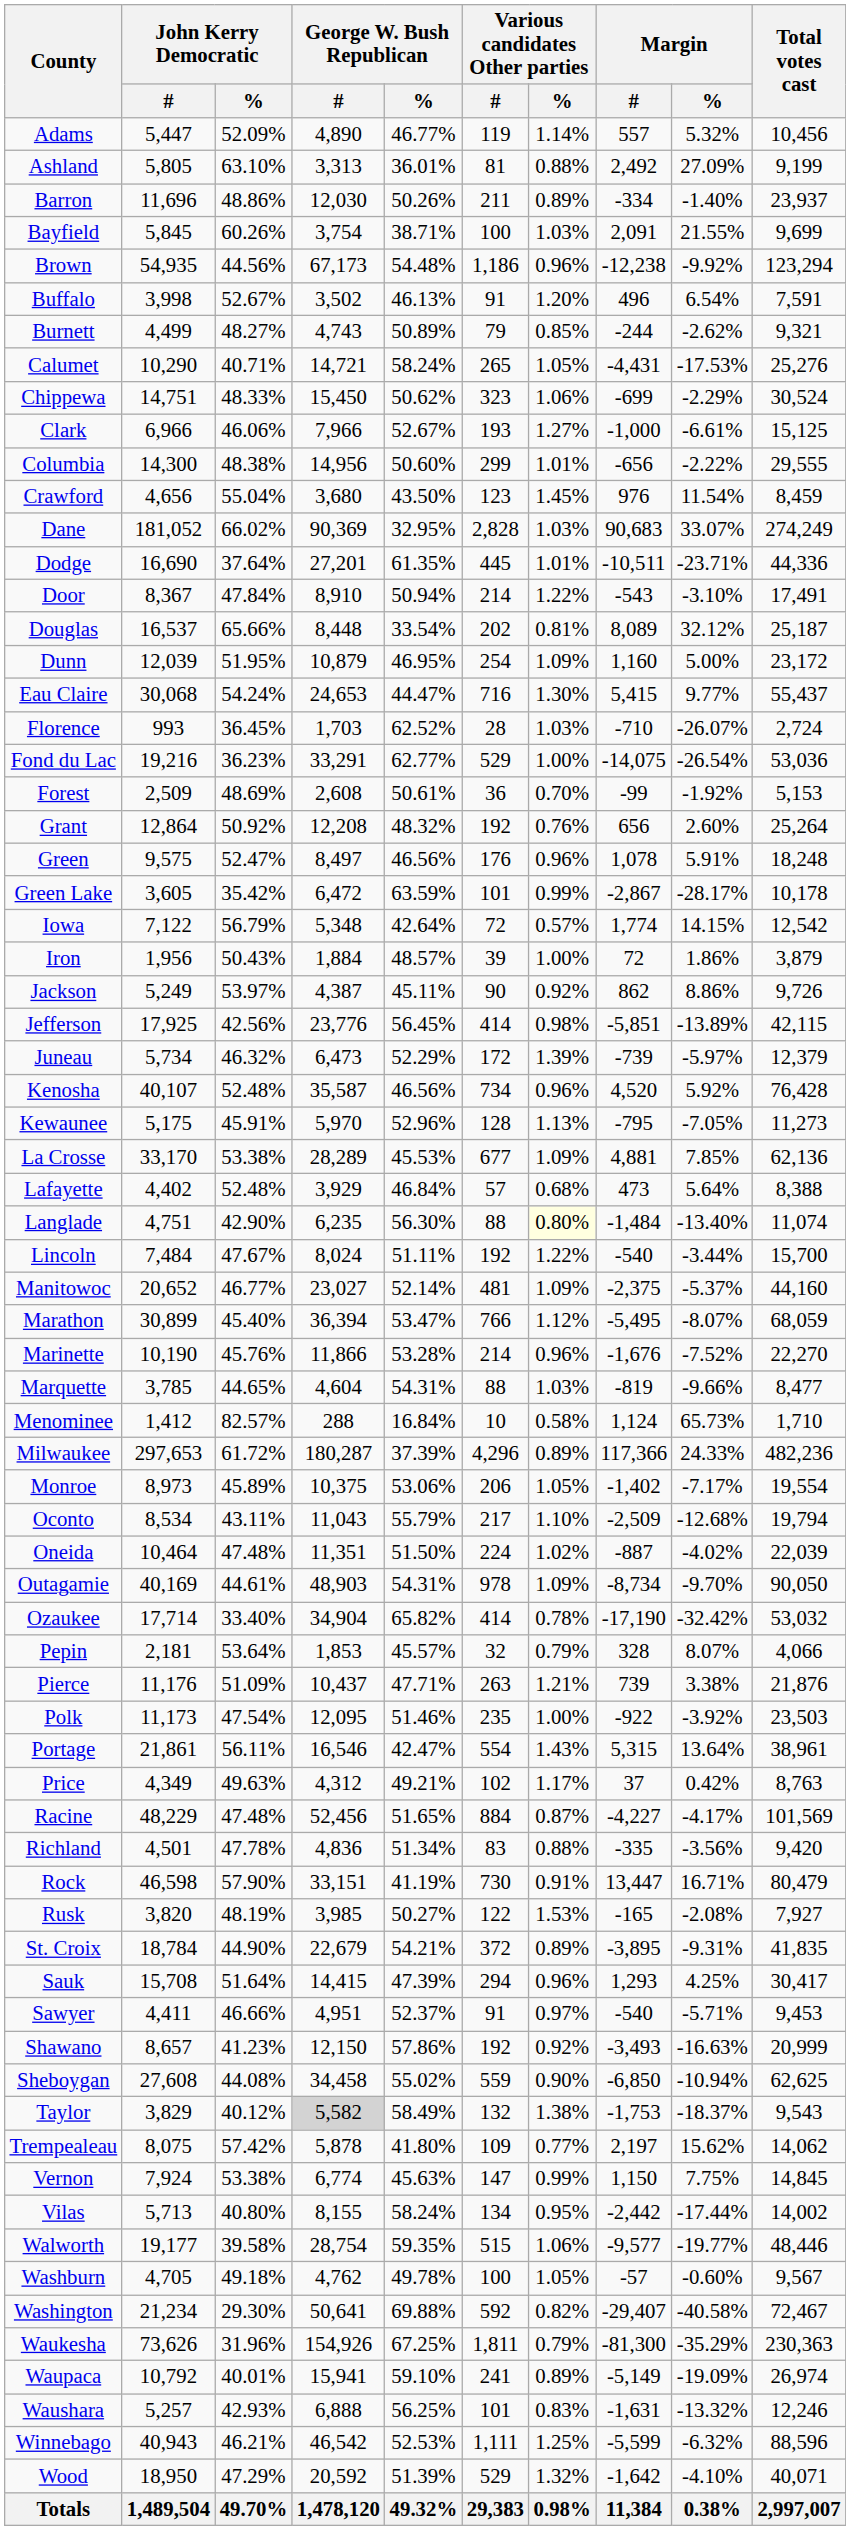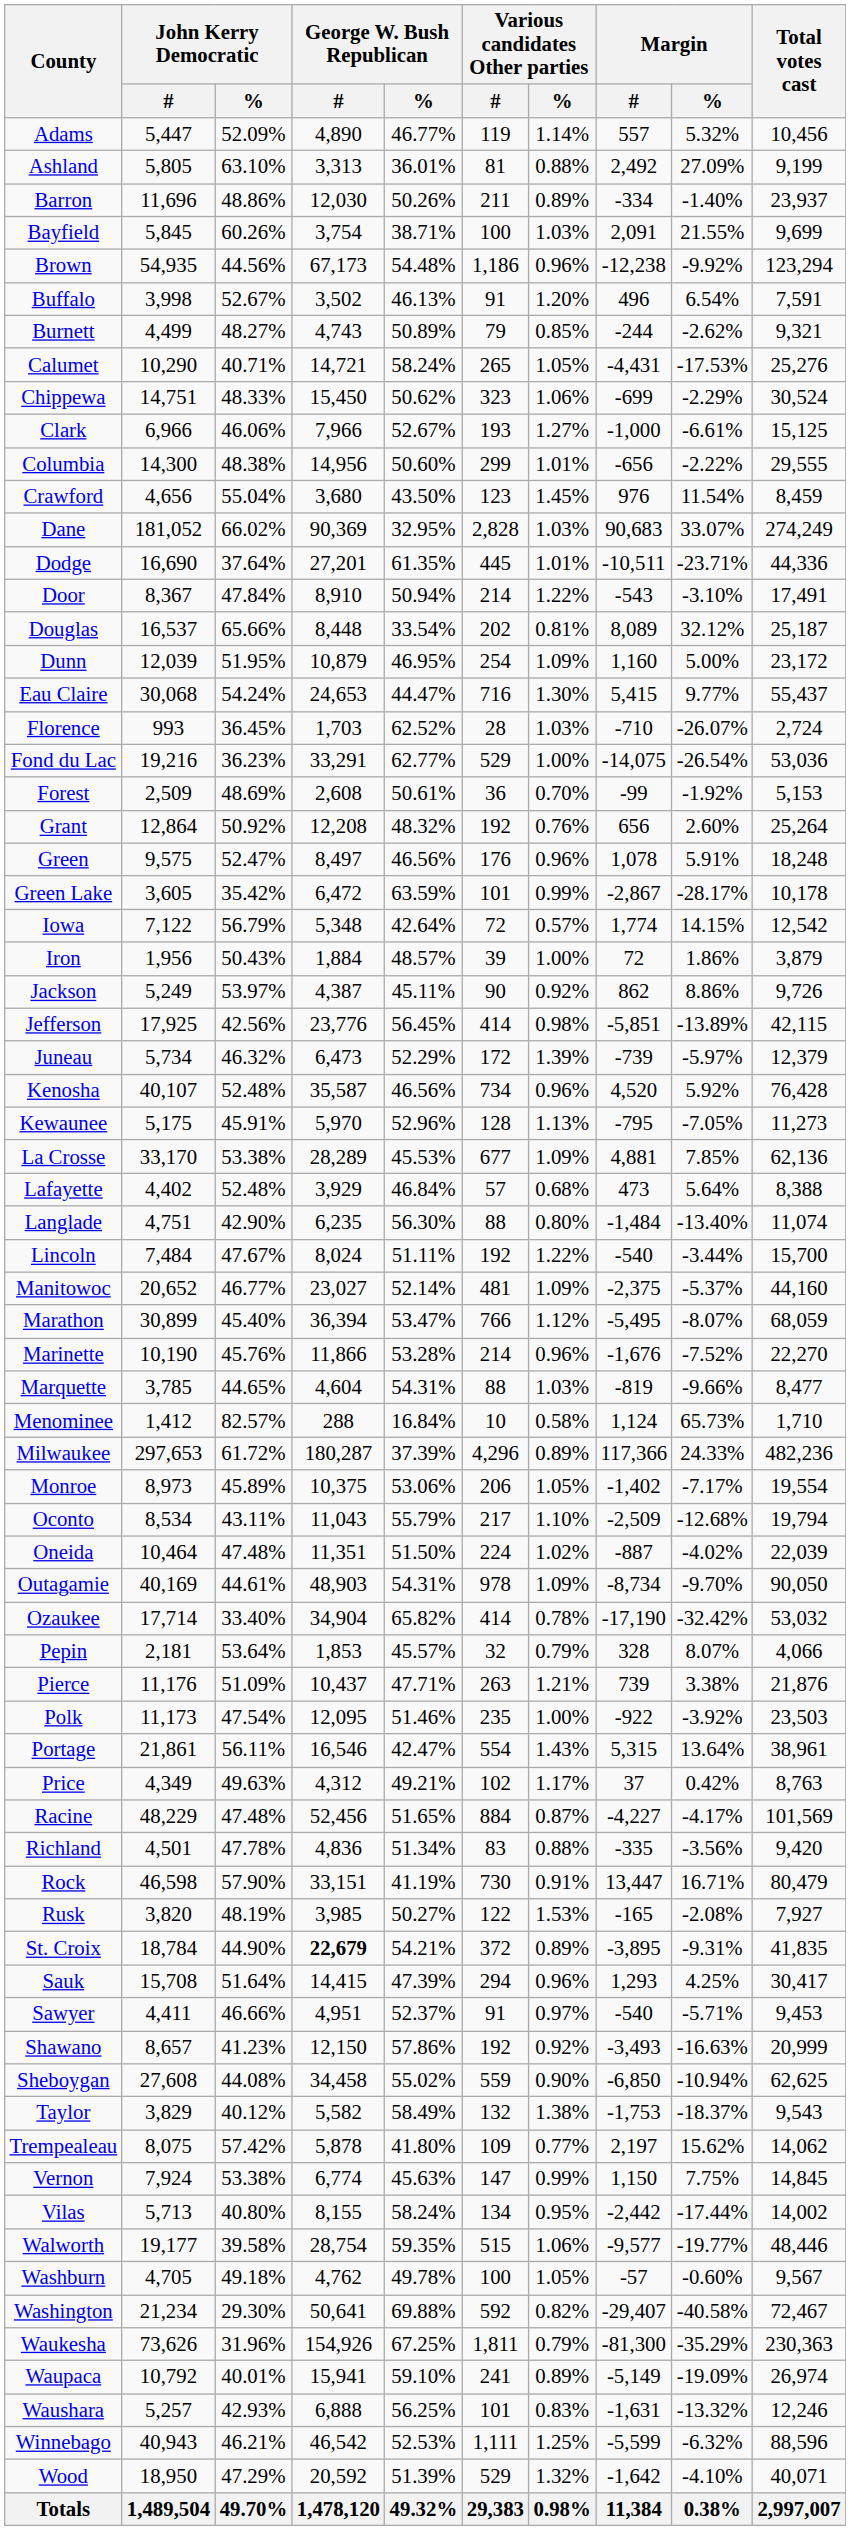(562, 1222) lightyellow background -> (562, 1222) no background
(338, 1948) normal -> (338, 1948) bold
(338, 2113) lightgrey background -> (338, 2113) no background
